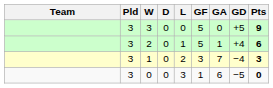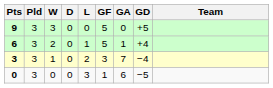columns swapped: (62, 12) <-> (259, 12)
